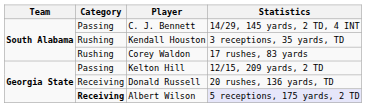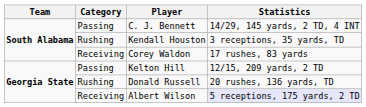(96, 54) Rushing -> (101, 54) Receiving
(101, 82) Receiving -> (96, 82) Rushing
(101, 96) bold -> (101, 96) normal
